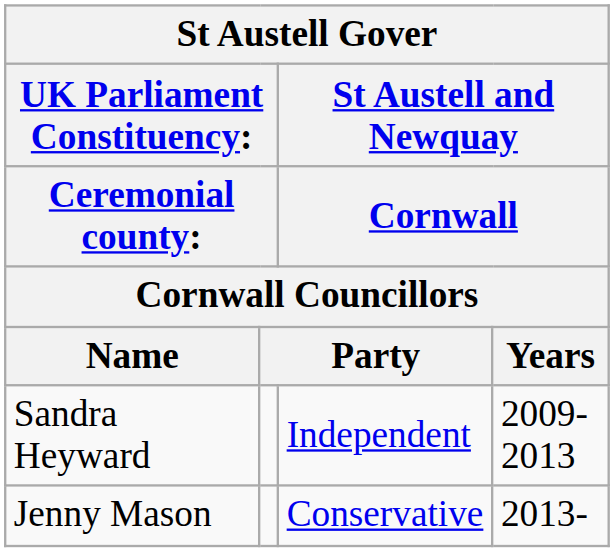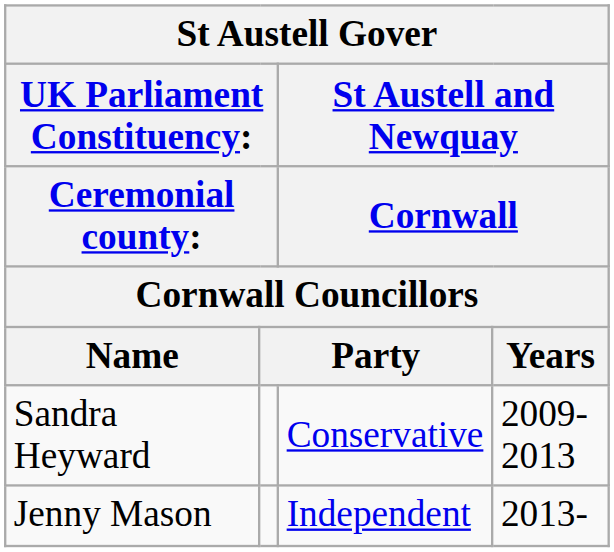(379, 434) Independent -> (385, 434) Conservative
(385, 514) Conservative -> (379, 514) Independent
